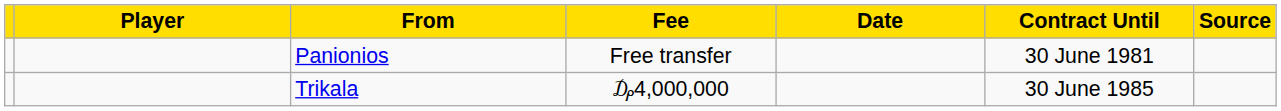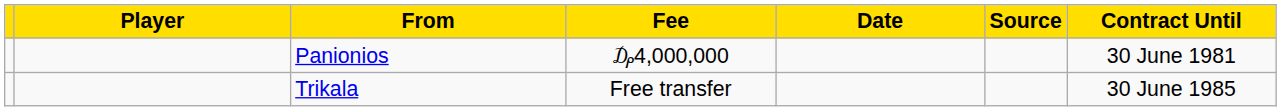columns swapped: (1089, 21) <-> (1235, 21)
(671, 55) Free transfer -> (671, 55) ₯4,000,000
(671, 88) ₯4,000,000 -> (671, 88) Free transfer
